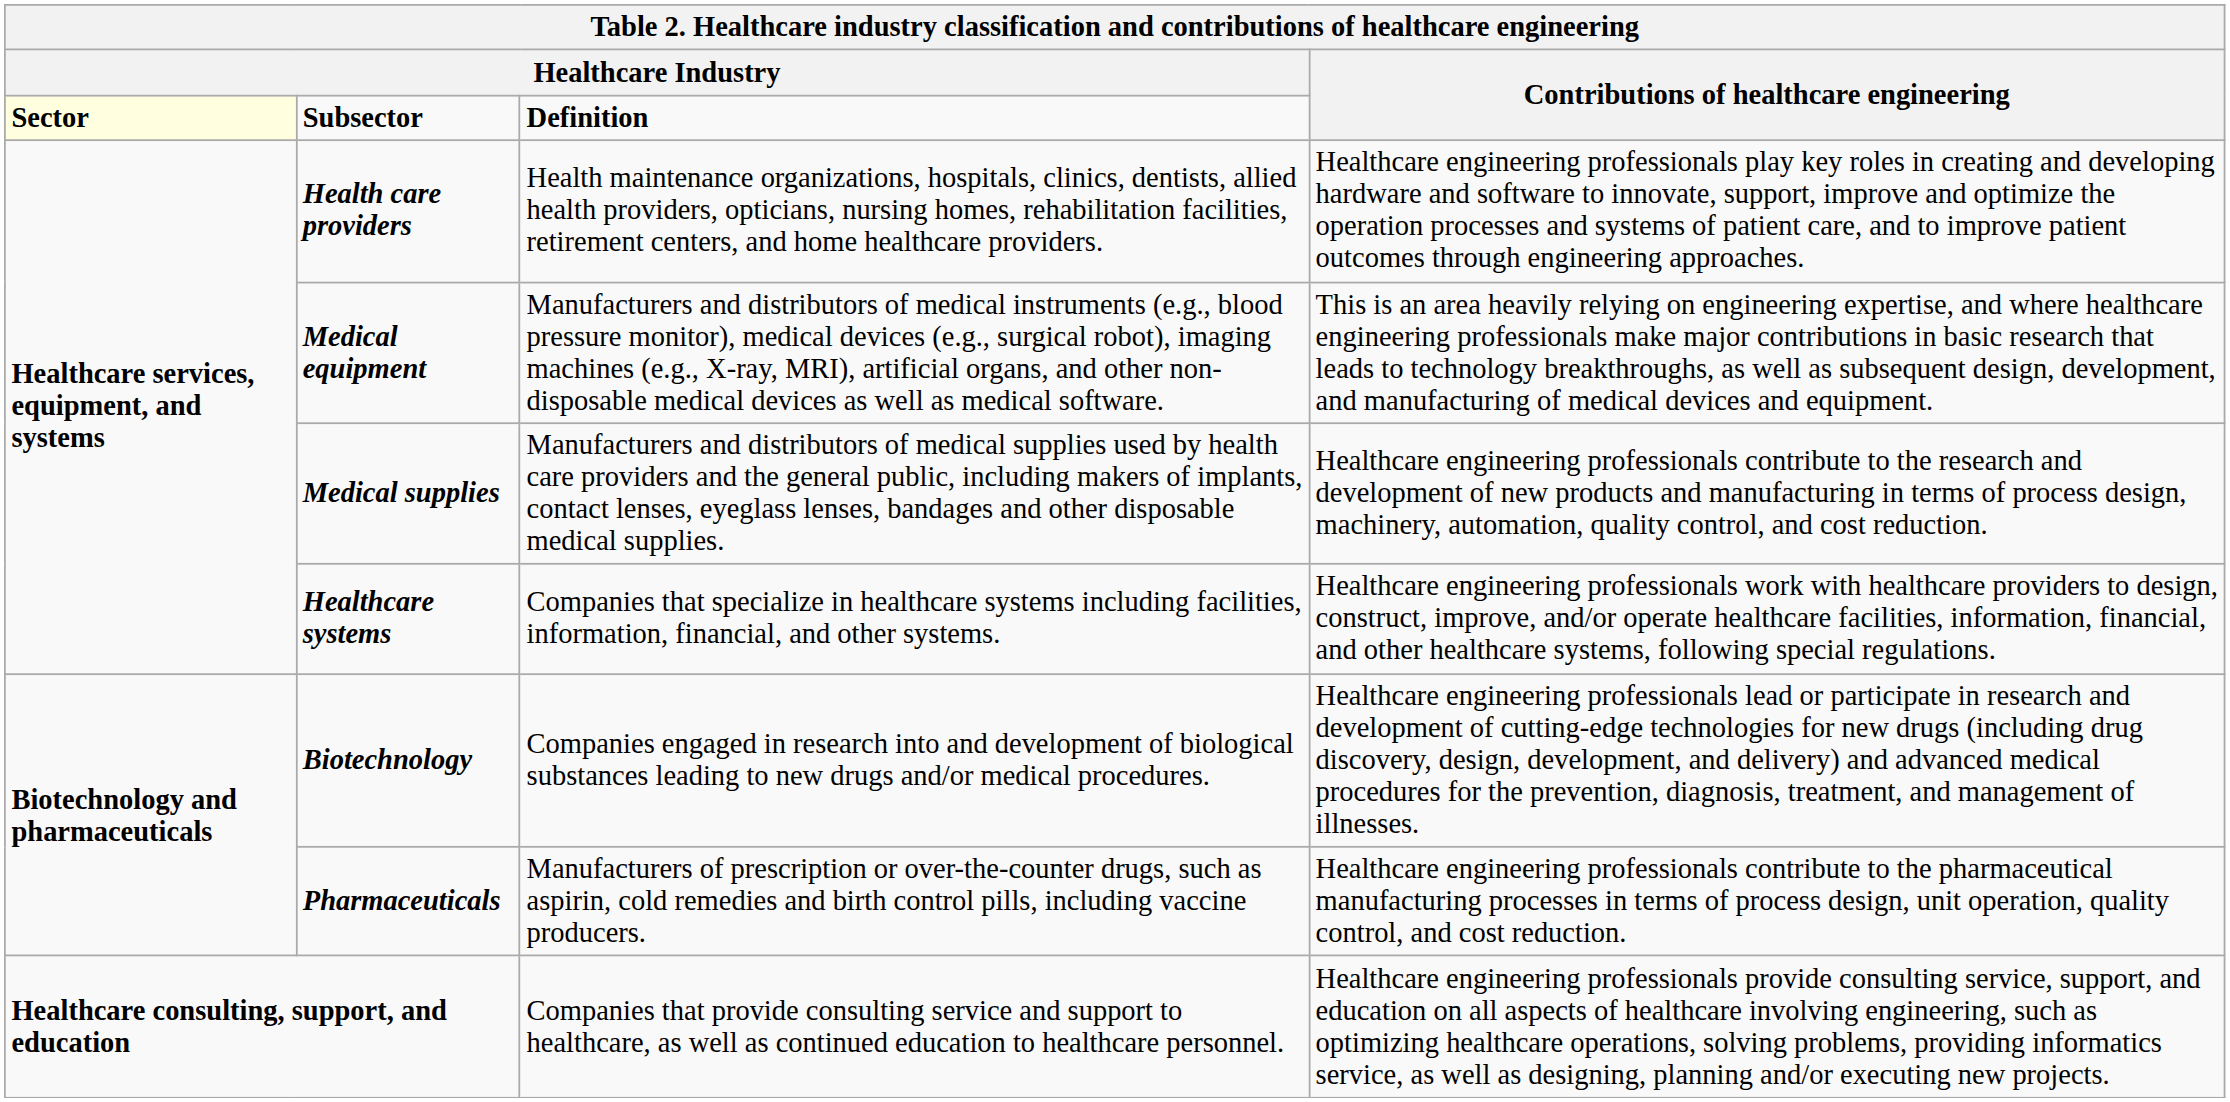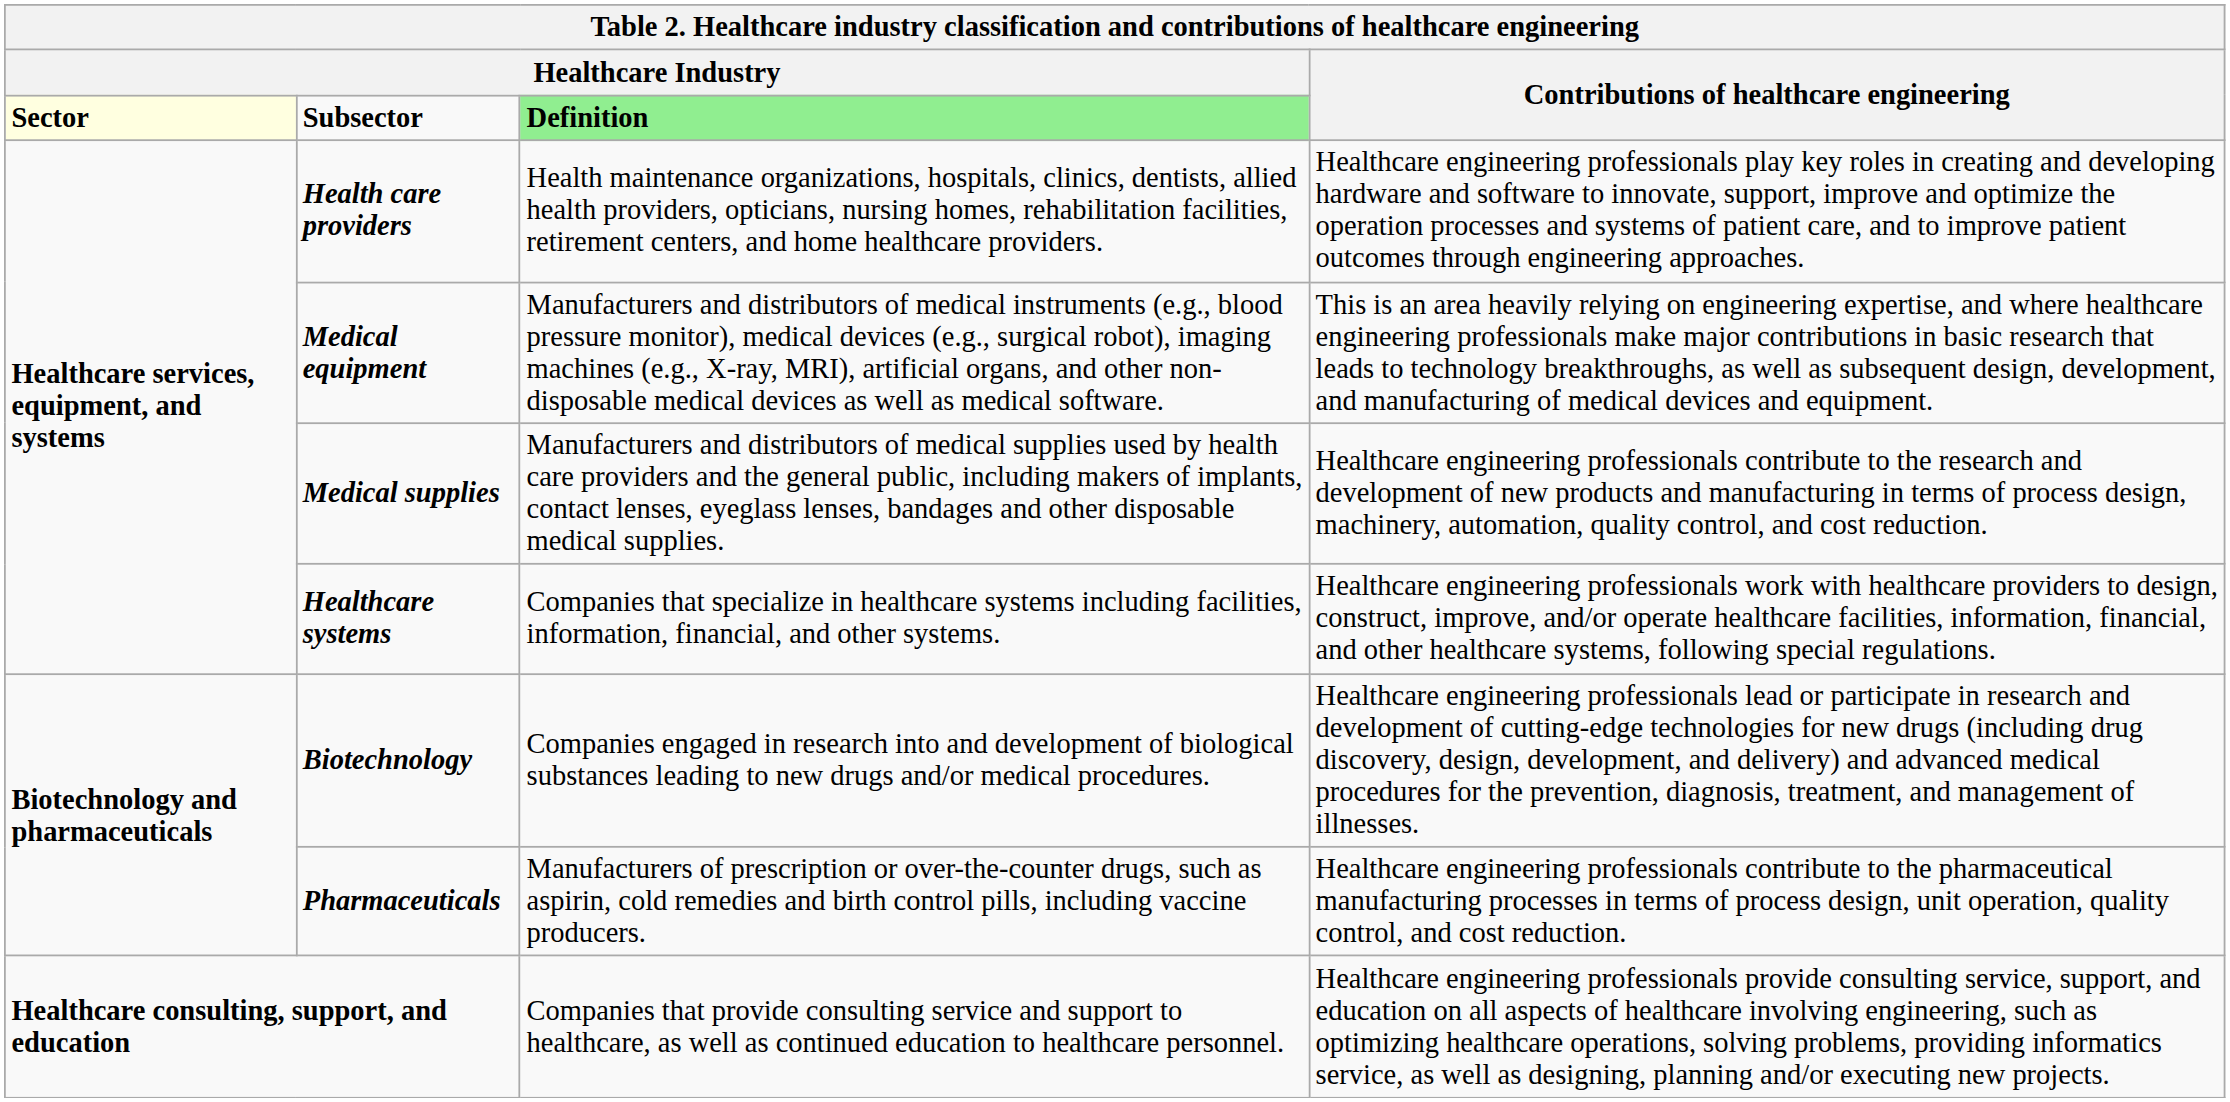(587, 117) no background -> (587, 117) lightgreen background
